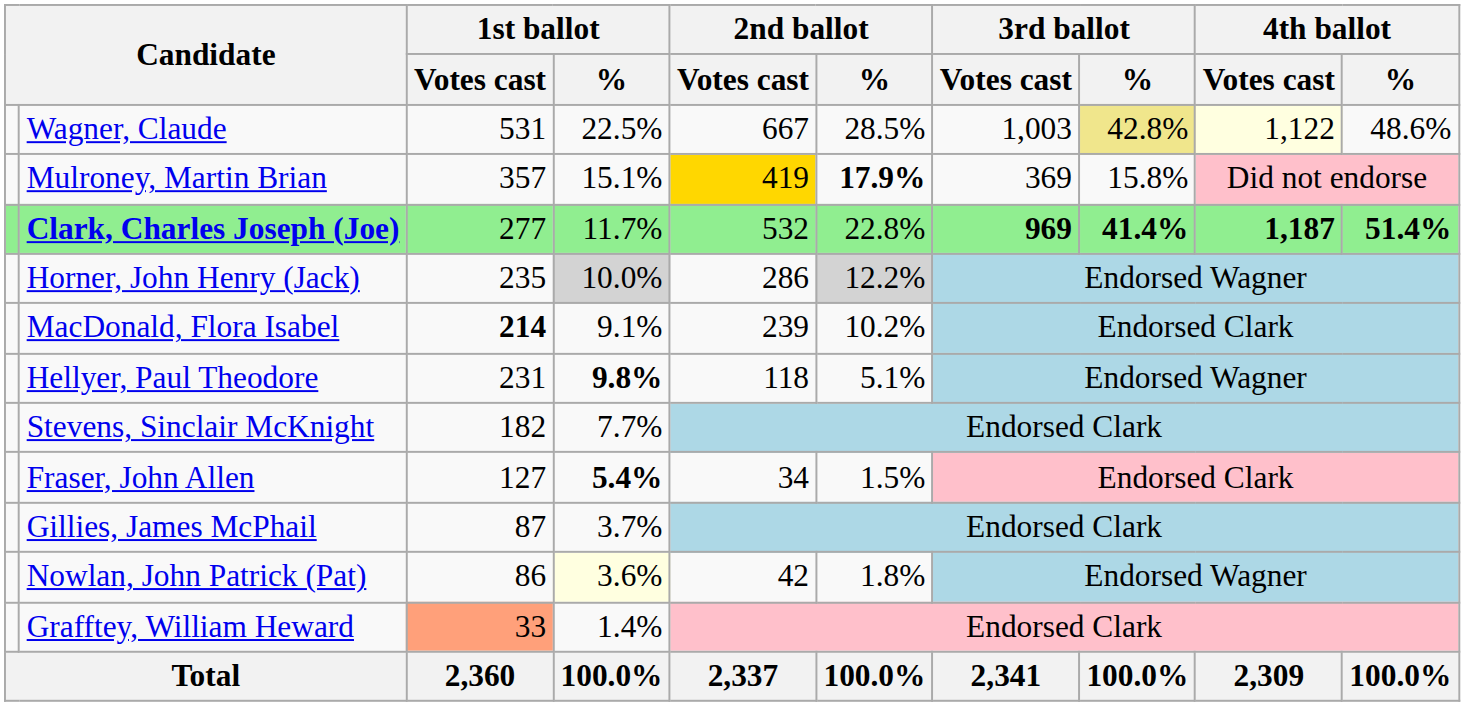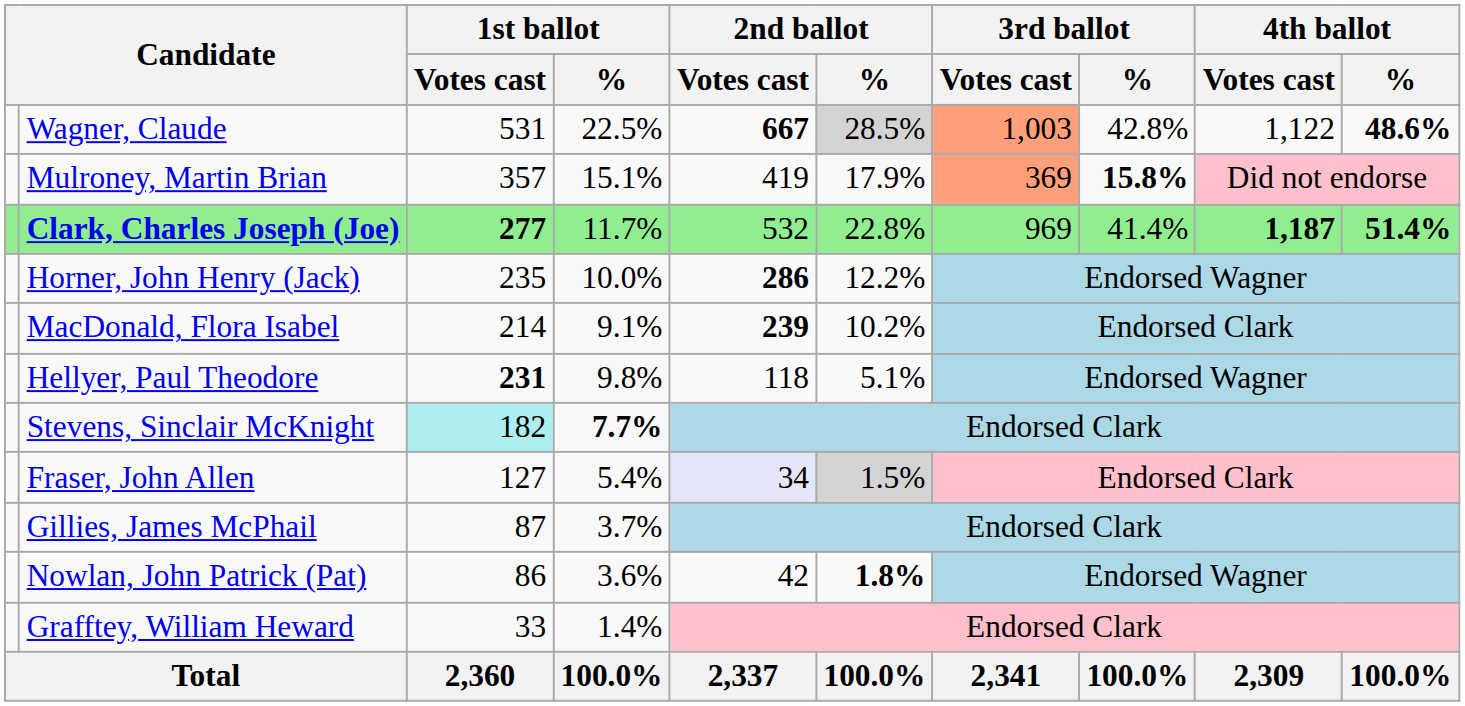(785, 128) normal -> (785, 128) bold
(885, 128) no background -> (885, 128) lightgrey background
(1037, 128) no background -> (1037, 128) lightsalmon background
(1148, 128) khaki background -> (1148, 128) no background
(1300, 128) lightyellow background -> (1300, 128) no background
(1411, 128) normal -> (1408, 128) bold
(785, 178) gold background -> (785, 178) no background
(882, 178) bold -> (885, 178) normal
(1048, 178) no background -> (1048, 178) lightsalmon background
(1148, 178) normal -> (1145, 178) bold
(523, 228) normal -> (523, 228) bold
(1048, 228) bold -> (1048, 228) normal
(1145, 228) bold -> (1148, 228) normal
(622, 278) lightgrey background -> (622, 278) no background
(785, 278) normal -> (785, 278) bold
(885, 278) lightgrey background -> (885, 278) no background
(523, 327) bold -> (523, 327) normal
(785, 327) normal -> (785, 327) bold
(523, 377) normal -> (523, 377) bold
(627, 377) bold -> (630, 377) normal
(523, 427) no background -> (523, 427) paleturquoise background
(630, 427) normal -> (627, 427) bold
(627, 476) bold -> (630, 476) normal
(793, 476) no background -> (793, 476) lavender background
(893, 476) no background -> (893, 476) lightgrey background
(630, 576) lightyellow background -> (630, 576) no background
(893, 576) normal -> (890, 576) bold
(530, 626) lightsalmon background -> (530, 626) no background
